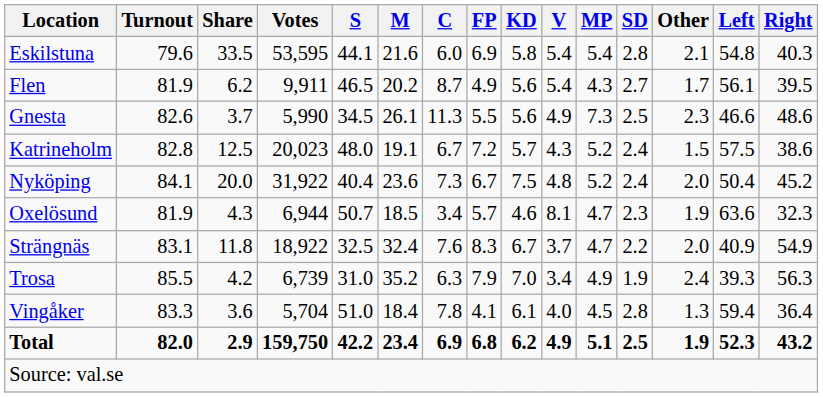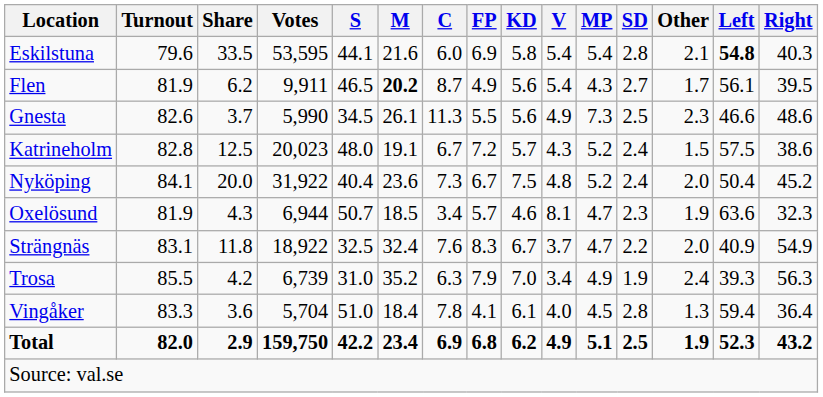(737, 52) normal -> (737, 52) bold
(400, 85) normal -> (400, 85) bold
